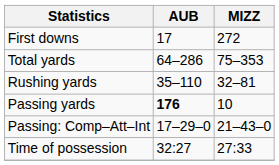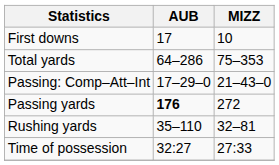(229, 38) 272 -> (225, 38) 10
rows swapped: (52, 82) <-> (79, 126)
(225, 104) 10 -> (229, 104) 272
